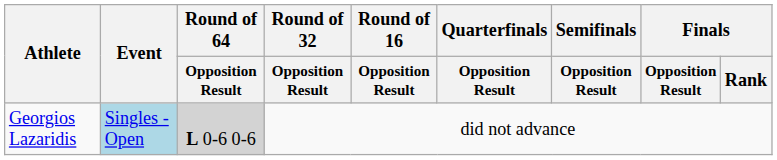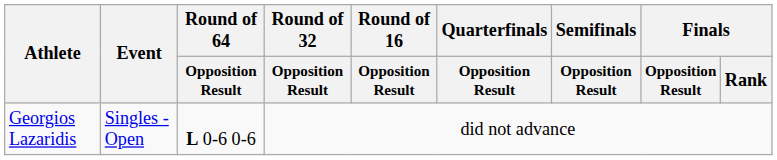(137, 129) lightblue background -> (137, 129) no background
(221, 139) lightgrey background -> (221, 139) no background
